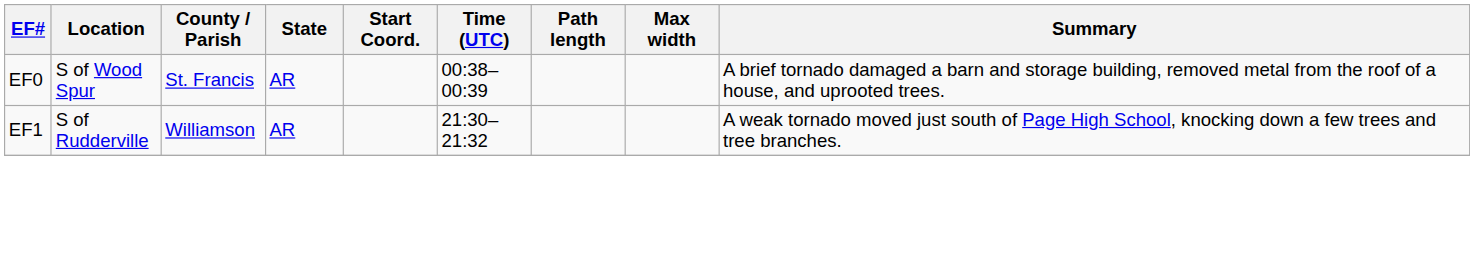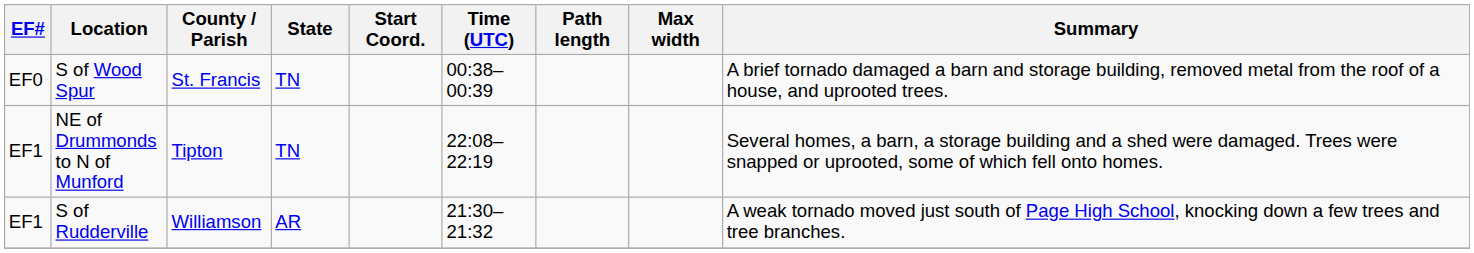(282, 79) AR -> (288, 79) TN
+ row: (106, 151)
